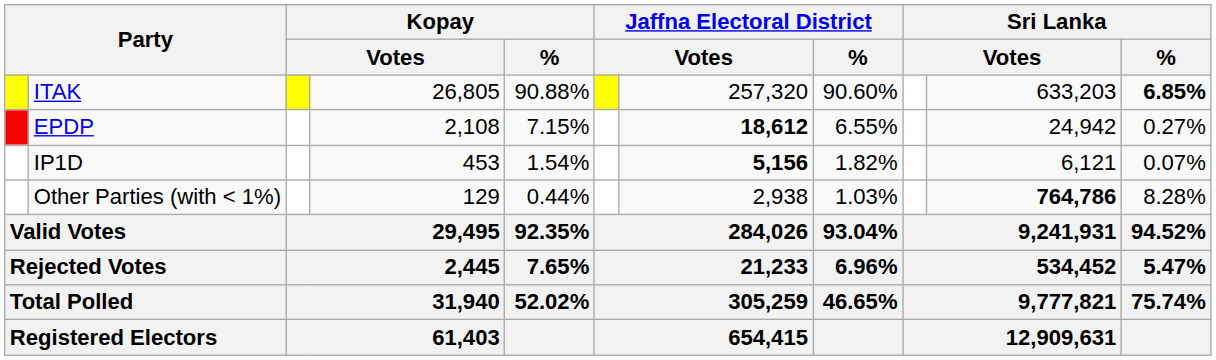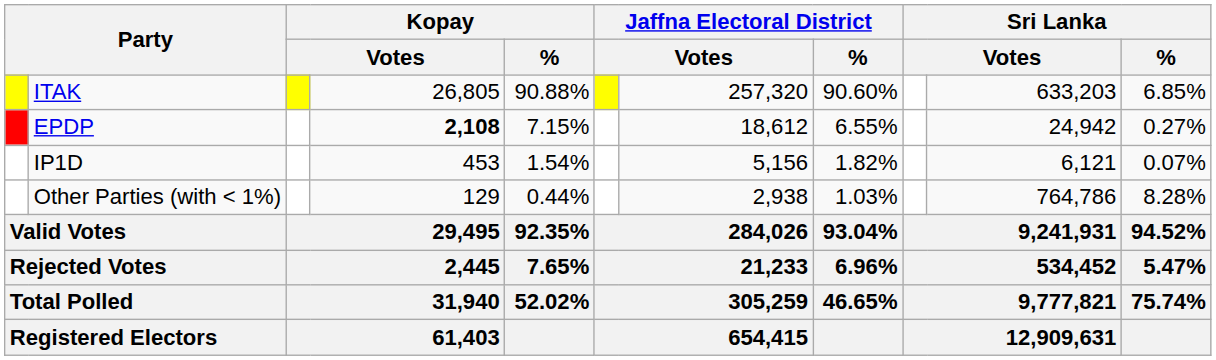(1174, 92) bold -> (1174, 92) normal
(472, 127) normal -> (472, 127) bold
(774, 127) bold -> (774, 127) normal
(780, 162) bold -> (780, 162) normal
(1076, 197) bold -> (1076, 197) normal
